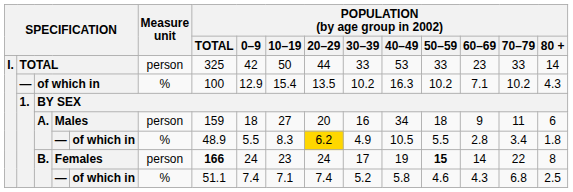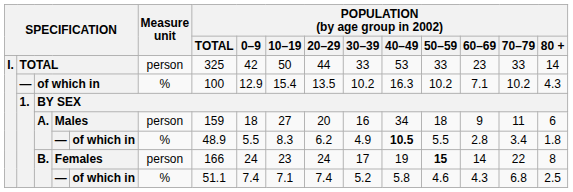(324, 140) gold background -> (324, 140) no background
(402, 140) normal -> (402, 140) bold
(214, 159) bold -> (214, 159) normal
